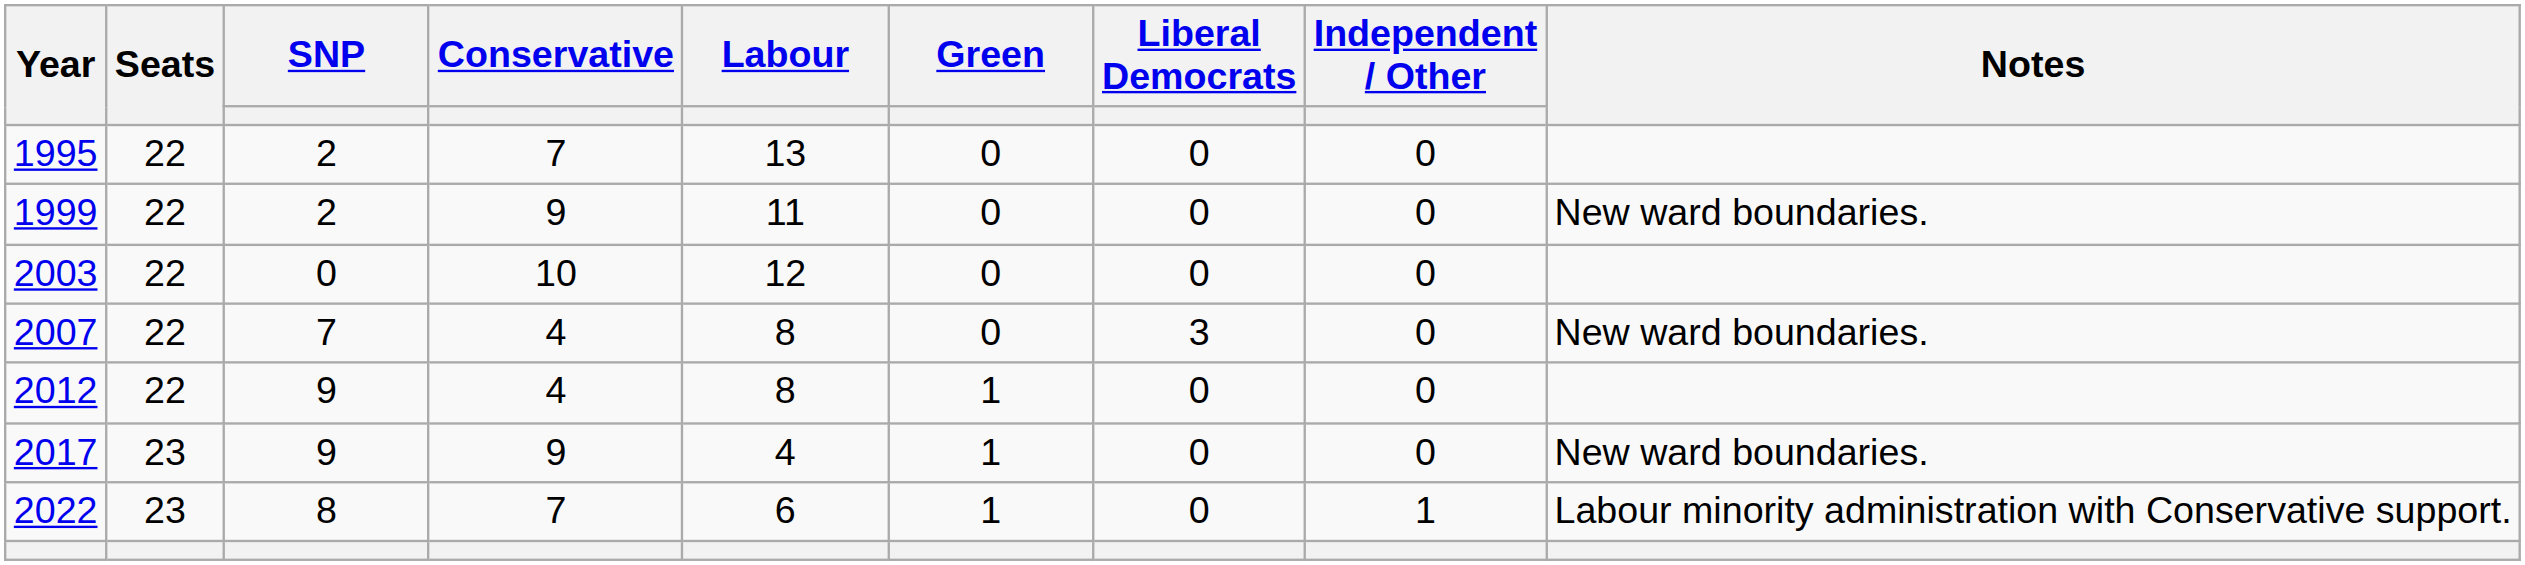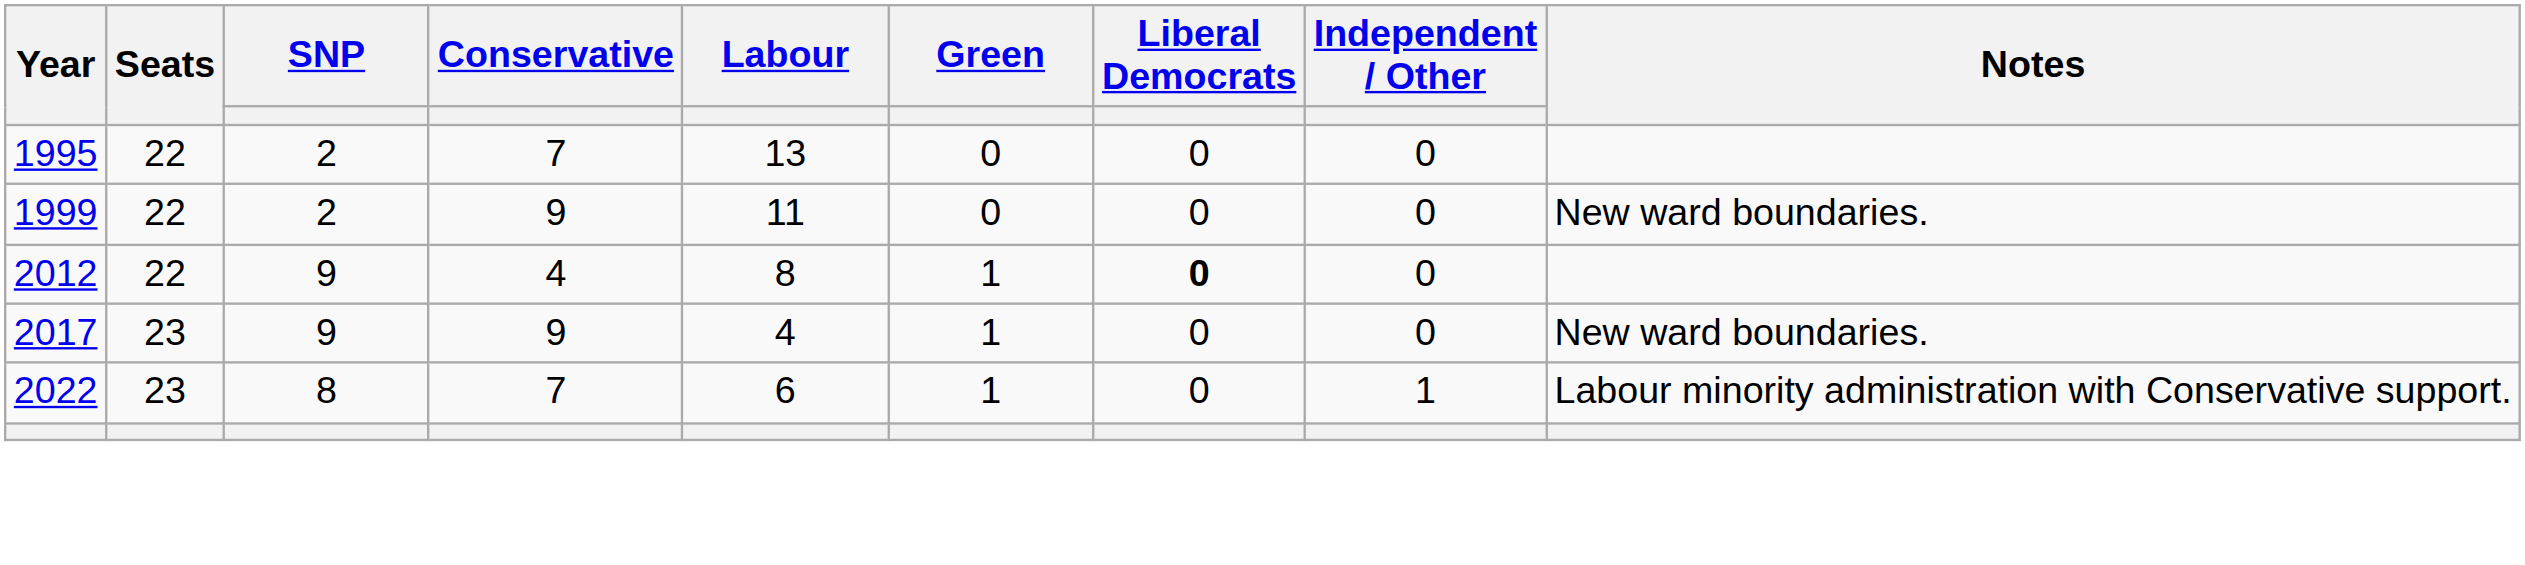- row: (56, 272)
- row: (56, 332)
(1199, 392) normal -> (1199, 272) bold
